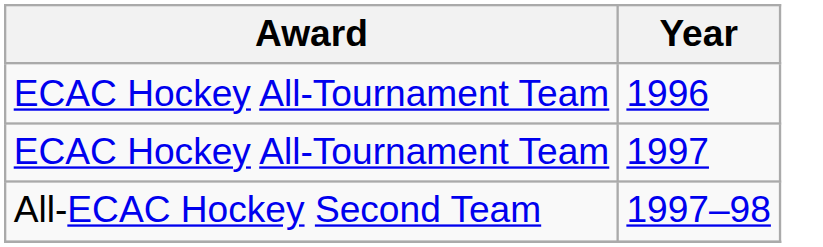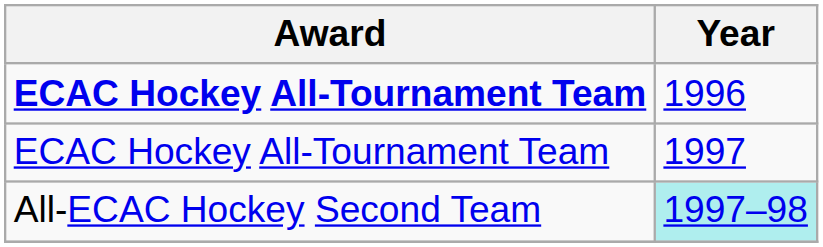(311, 92) normal -> (330, 92) bold
(699, 210) no background -> (736, 210) paleturquoise background
